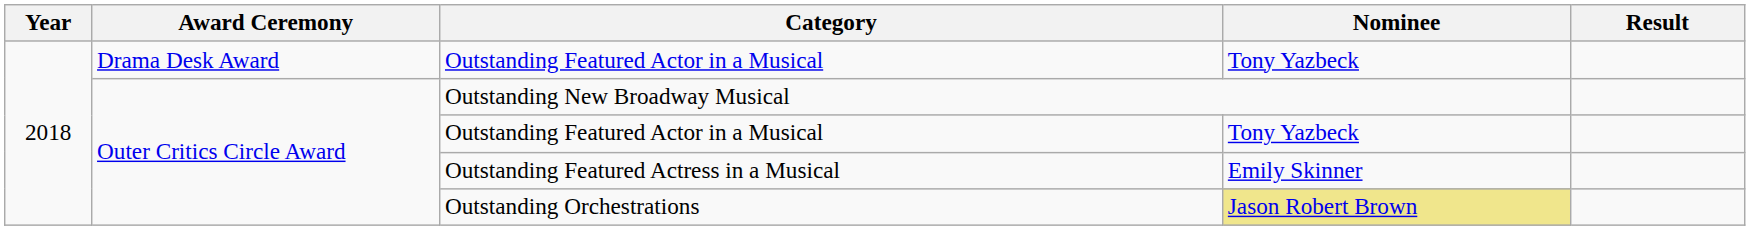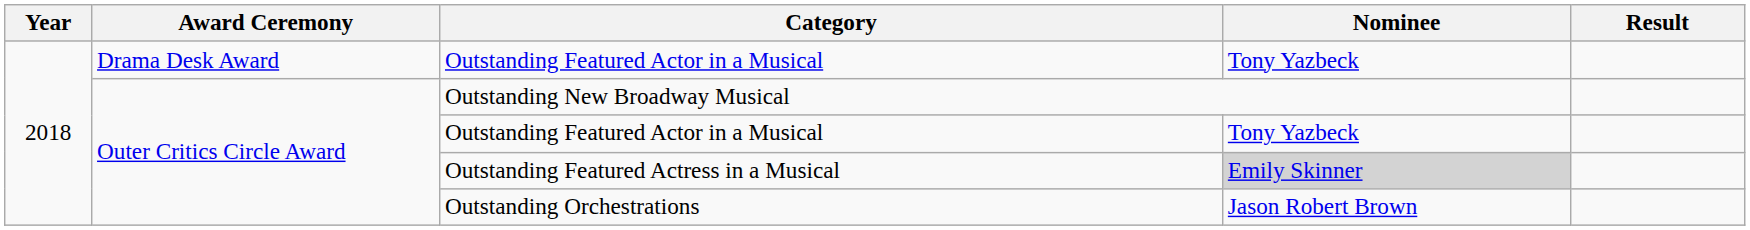(1295, 170) no background -> (1295, 170) lightgrey background
(1323, 206) khaki background -> (1323, 206) no background
